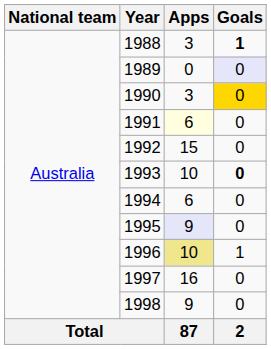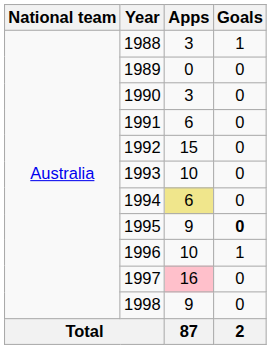(240, 43) bold -> (240, 43) normal
(240, 69) lavender background -> (240, 69) no background
(240, 95) gold background -> (240, 95) no background
(189, 122) lightyellow background -> (189, 122) no background
(240, 174) bold -> (240, 174) normal
(189, 200) no background -> (189, 200) khaki background
(189, 226) lavender background -> (189, 226) no background
(240, 226) normal -> (240, 226) bold
(189, 252) khaki background -> (189, 252) no background
(189, 278) no background -> (189, 278) pink background
